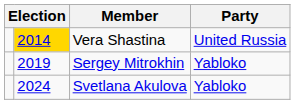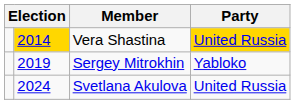(240, 39) no background -> (240, 39) gold background
(220, 87) Yabloko -> (240, 87) United Russia
